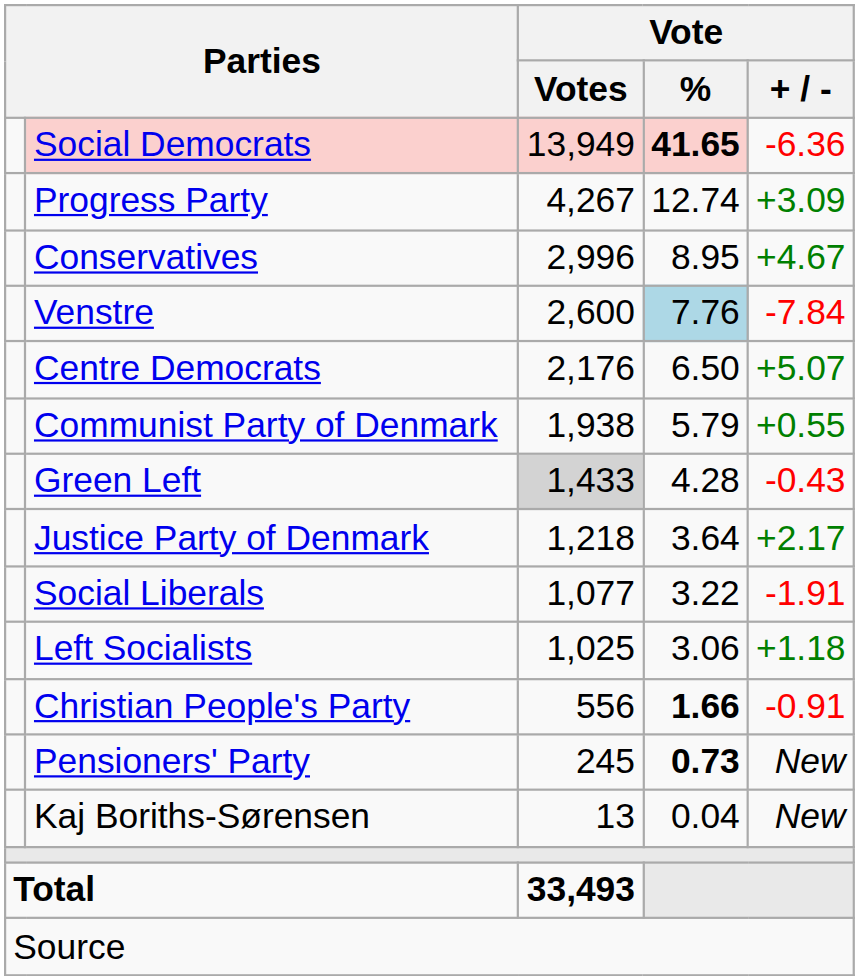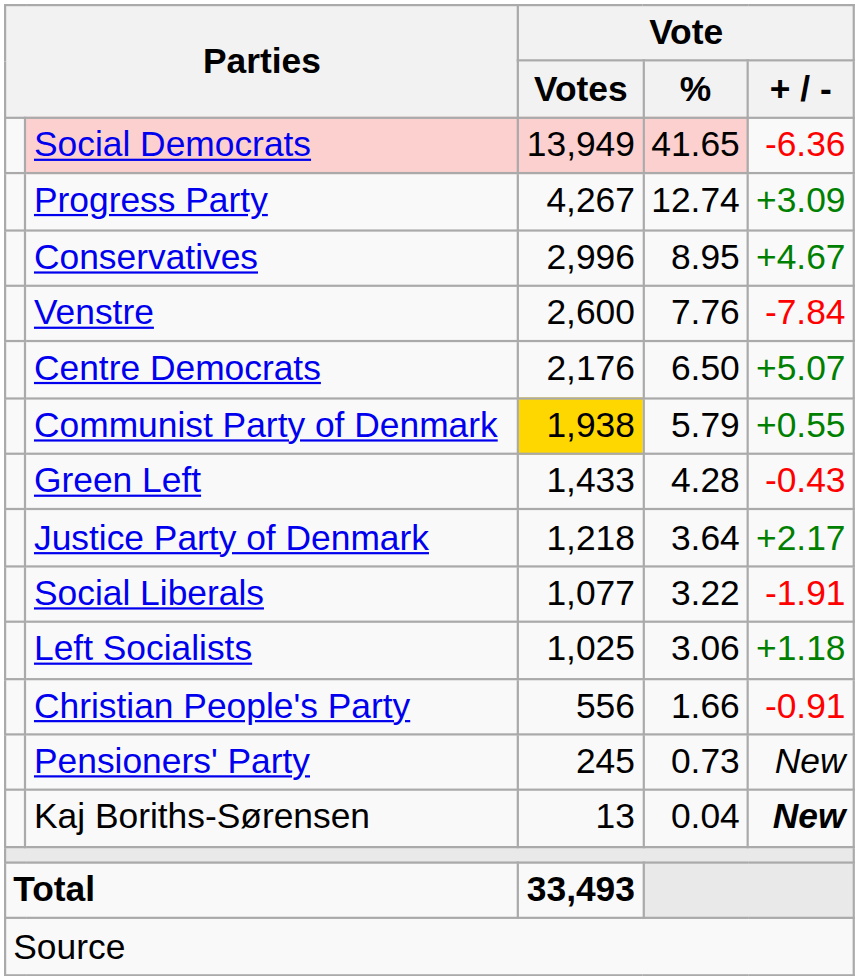(696, 144) bold -> (696, 144) normal
(705, 312) lightblue background -> (705, 312) no background
(591, 425) no background -> (591, 425) gold background
(591, 481) lightgrey background -> (591, 481) no background
(705, 705) bold -> (705, 705) normal
(705, 761) bold -> (705, 761) normal
(810, 817) normal -> (809, 817) bold
